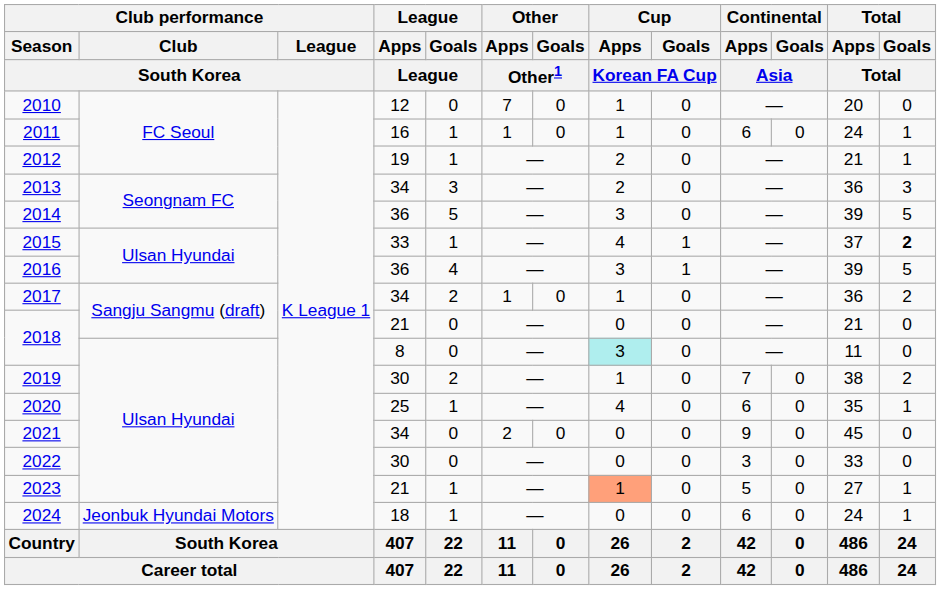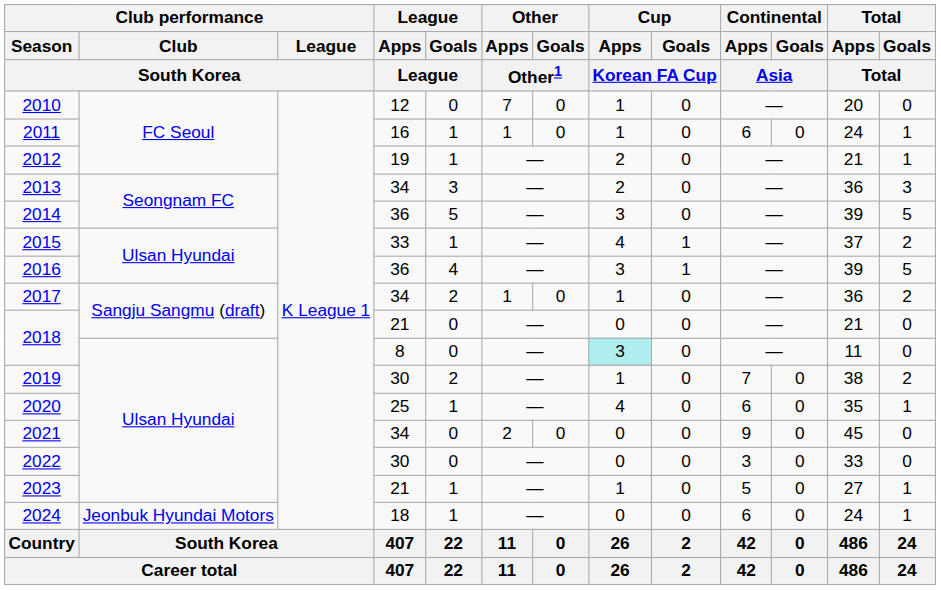(907, 242) bold -> (907, 242) normal
(620, 488) lightsalmon background -> (620, 488) no background
